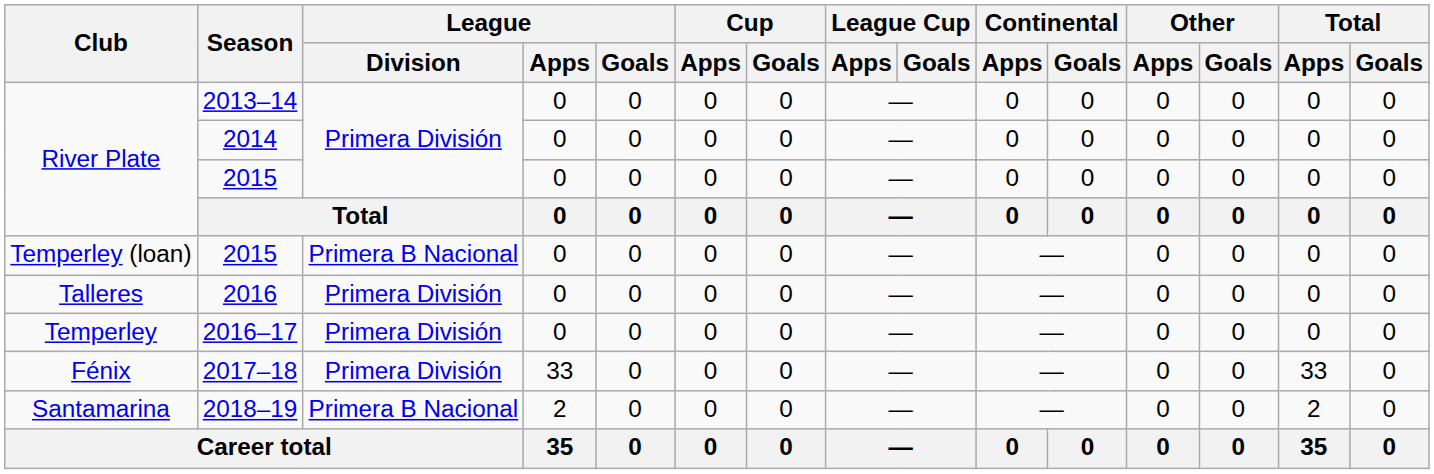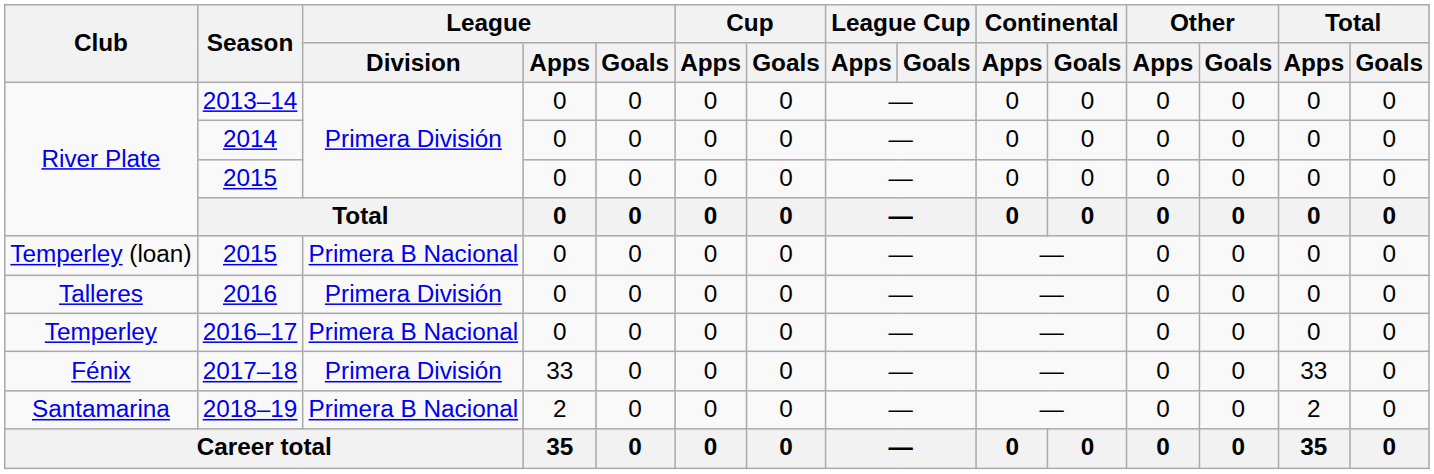(413, 332) Primera División -> (413, 332) Primera B Nacional
